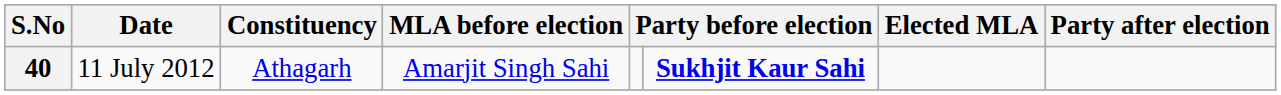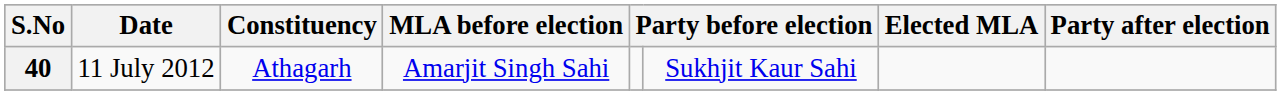(760, 68) bold -> (761, 68) normal
